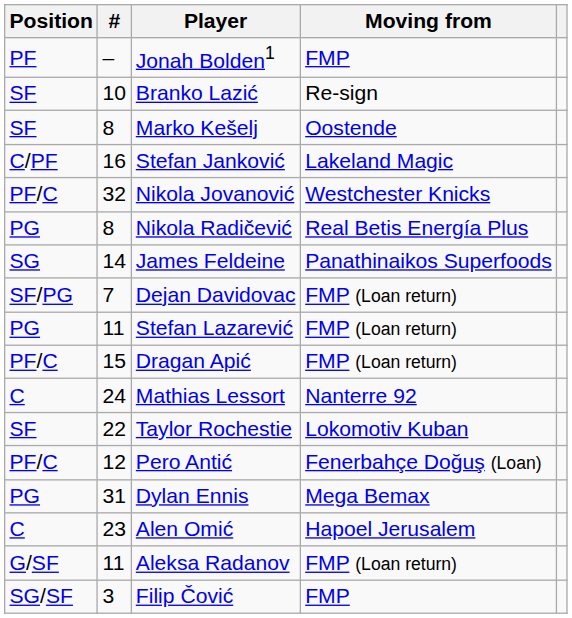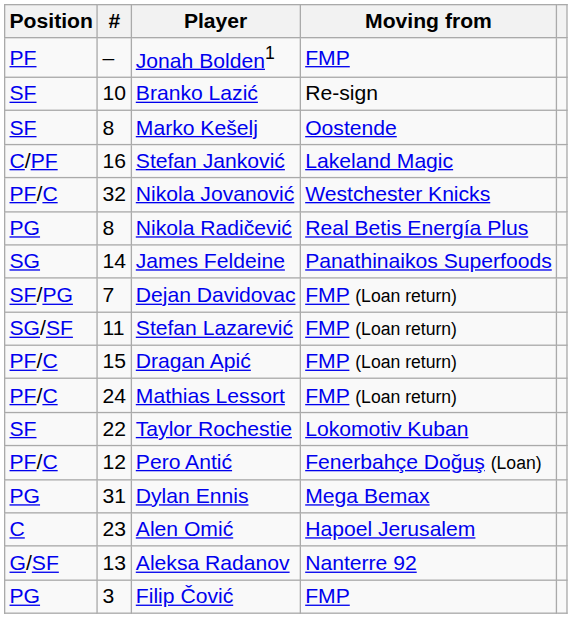(25, 328) PG -> (41, 328) SG/SF
(17, 395) C -> (34, 395) PF/C
(361, 395) Nanterre 92 -> (381, 395) FMP (Loan return)
(114, 562) 11 -> (114, 562) 13
(381, 562) FMP (Loan return) -> (361, 562) Nanterre 92
(41, 596) SG/SF -> (25, 596) PG
